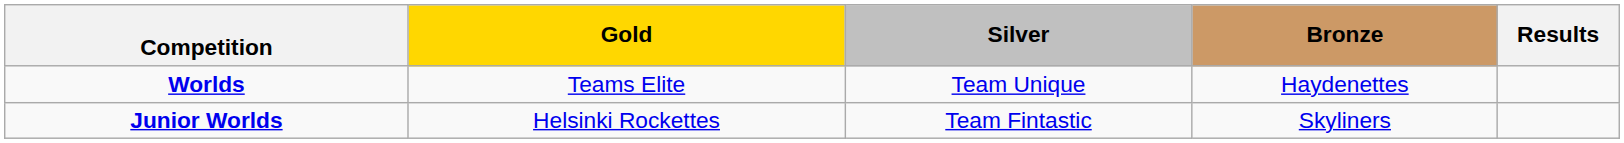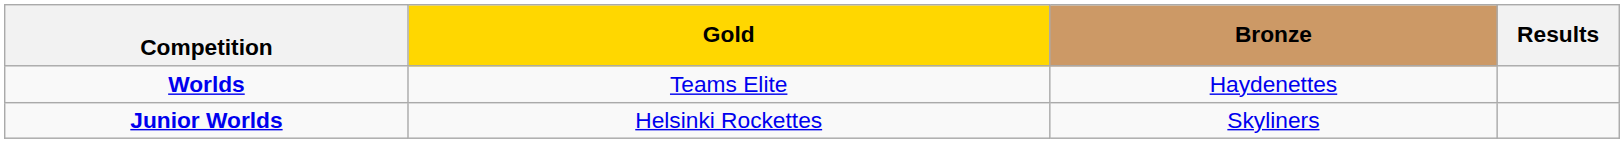- column: (1019, 35)
